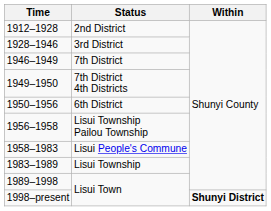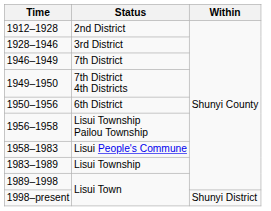(228, 198) bold -> (224, 198) normal
